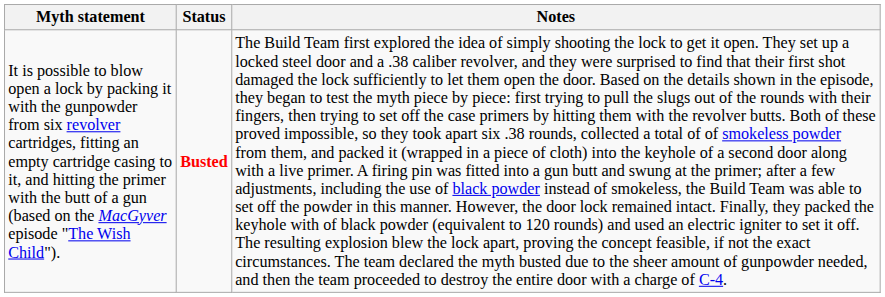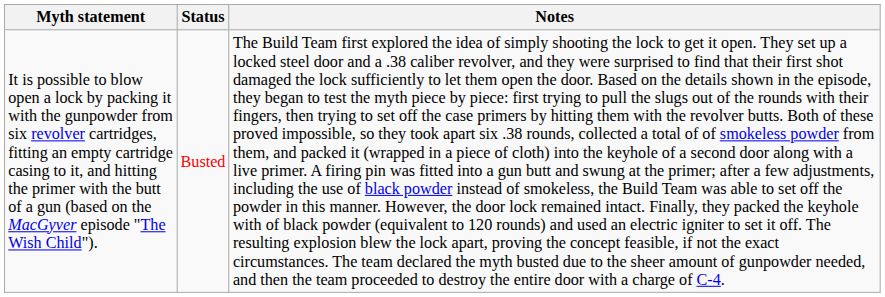(204, 161) bold -> (203, 161) normal
